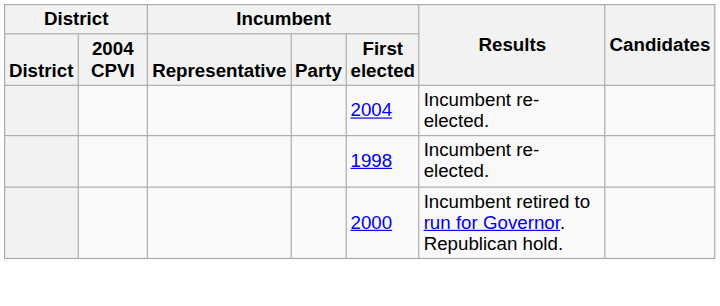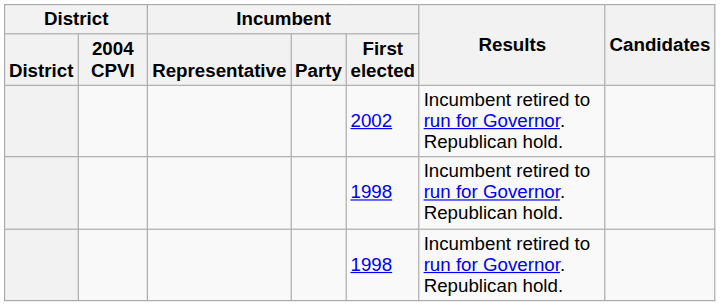(371, 110) 2004 -> (371, 120) 2002
(481, 110) Incumbent re-elected. -> (507, 120) Incumbent retired to run for Governor. Republican hold.
(481, 161) Incumbent re-elected. -> (507, 192) Incumbent retired to run for Governor. Republican hold.
(371, 222) 2000 -> (371, 264) 1998
